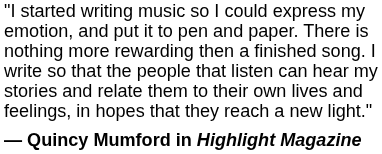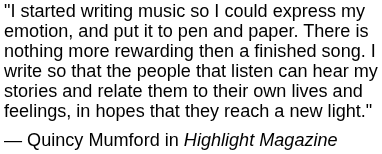(183, 140) bold -> (171, 140) normal
